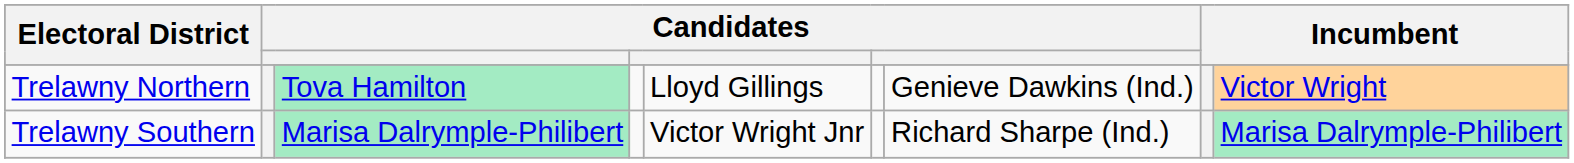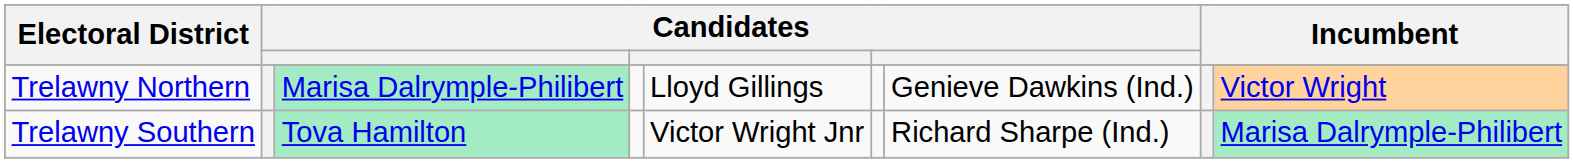(374, 87) Tova Hamilton -> (453, 87) Marisa Dalrymple-Philibert
(453, 133) Marisa Dalrymple-Philibert -> (374, 133) Tova Hamilton
